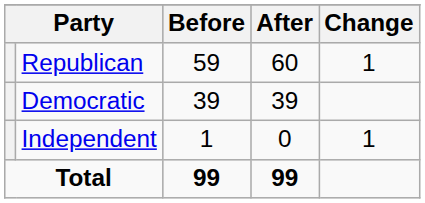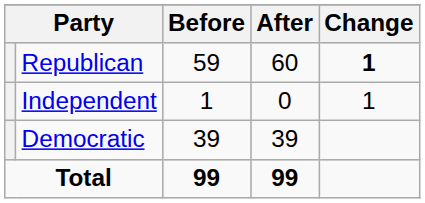(369, 62) normal -> (369, 62) bold
rows swapped: (83, 100) <-> (89, 139)
